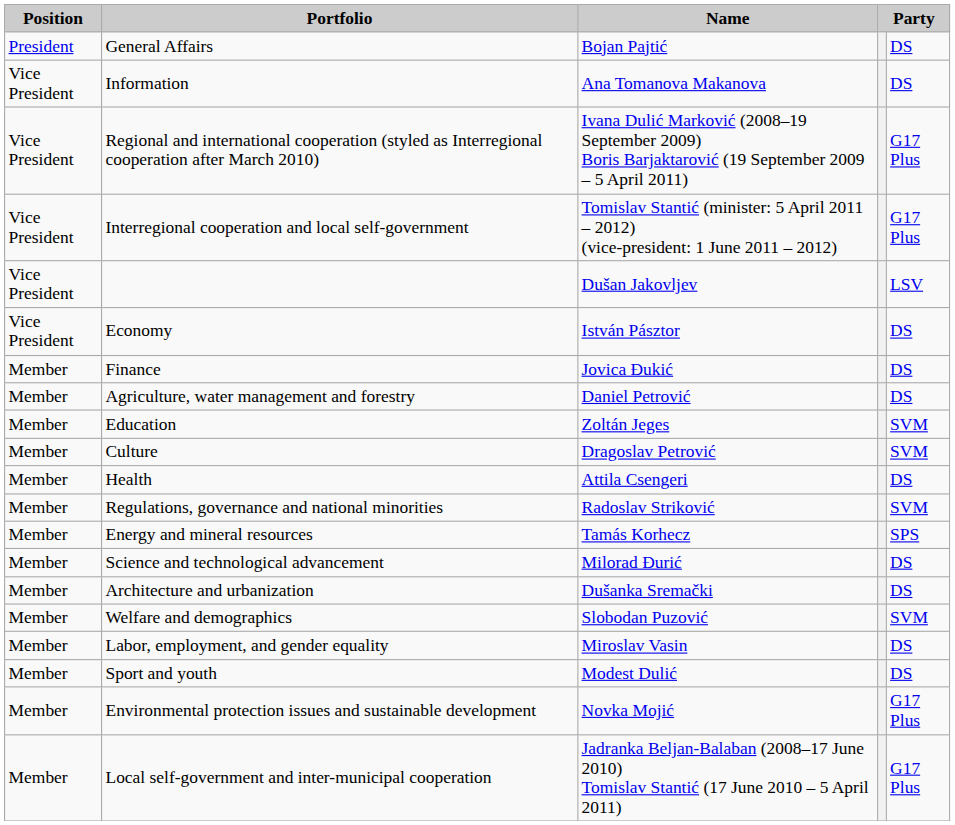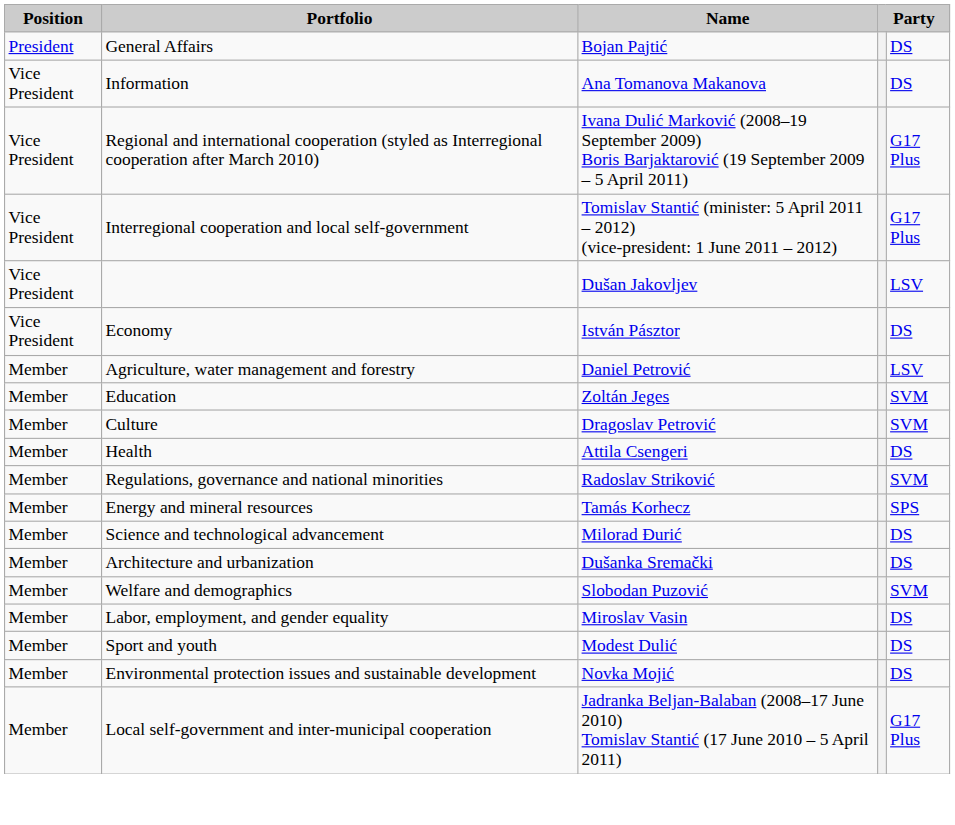- row: (133, 368)
(901, 396) DS -> (907, 368) LSV
(905, 710) G17 Plus -> (901, 673) DS
